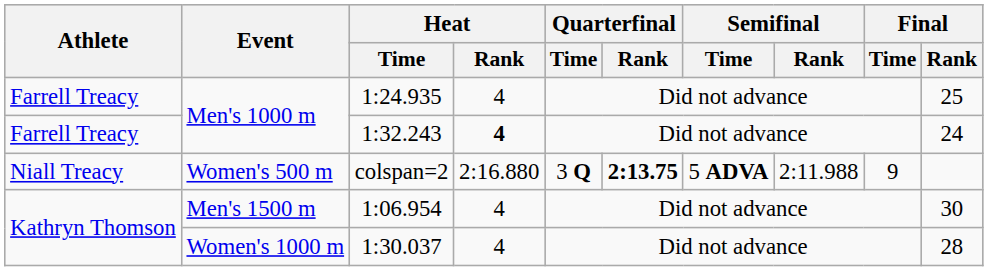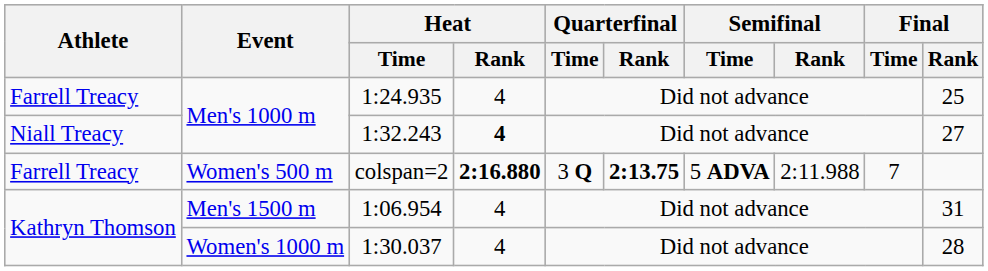(74, 134) Farrell Treacy -> (67, 134) Niall Treacy
(952, 134) 24 -> (953, 134) 27
(67, 171) Niall Treacy -> (74, 171) Farrell Treacy
(499, 171) normal -> (500, 171) bold
(893, 171) 9 -> (894, 171) 7
(952, 209) 30 -> (953, 209) 31
